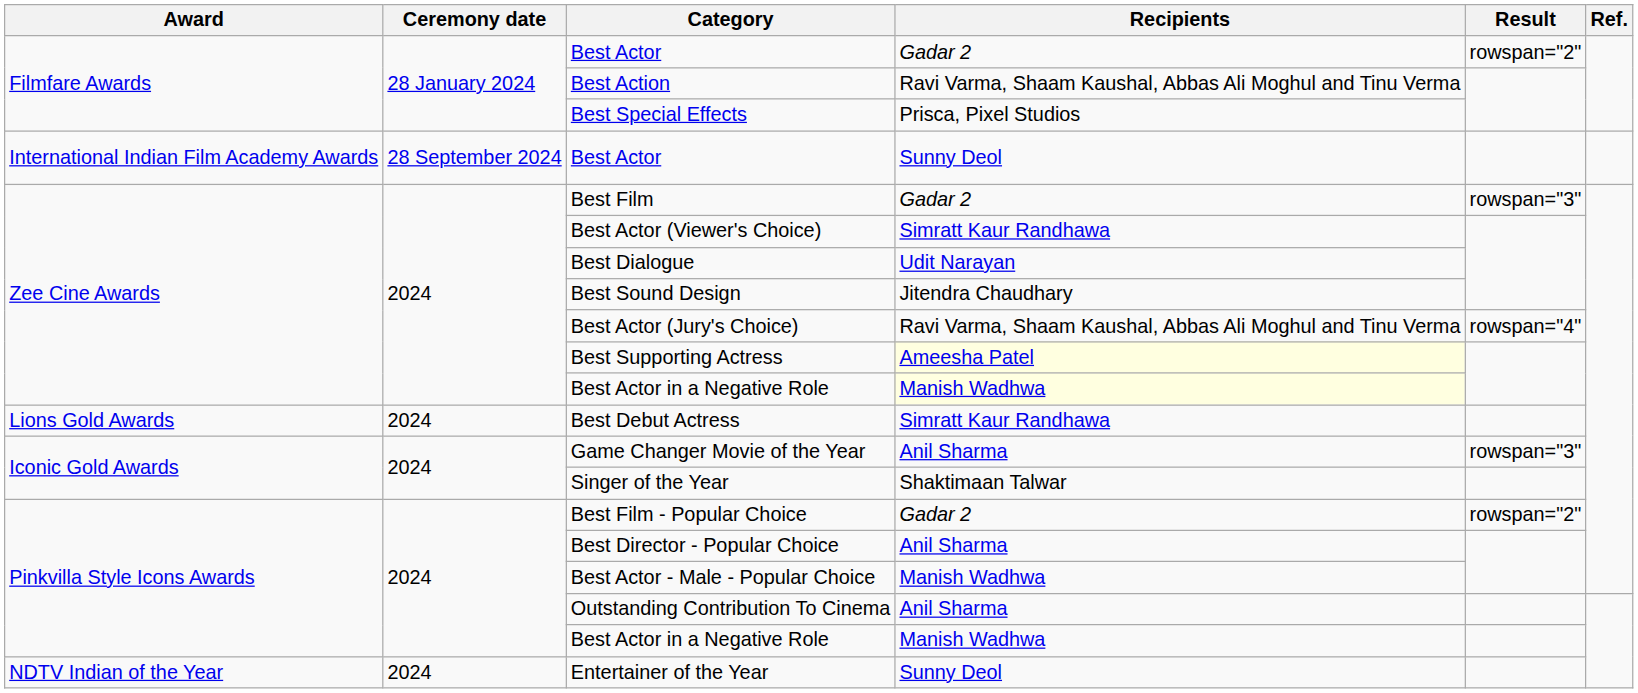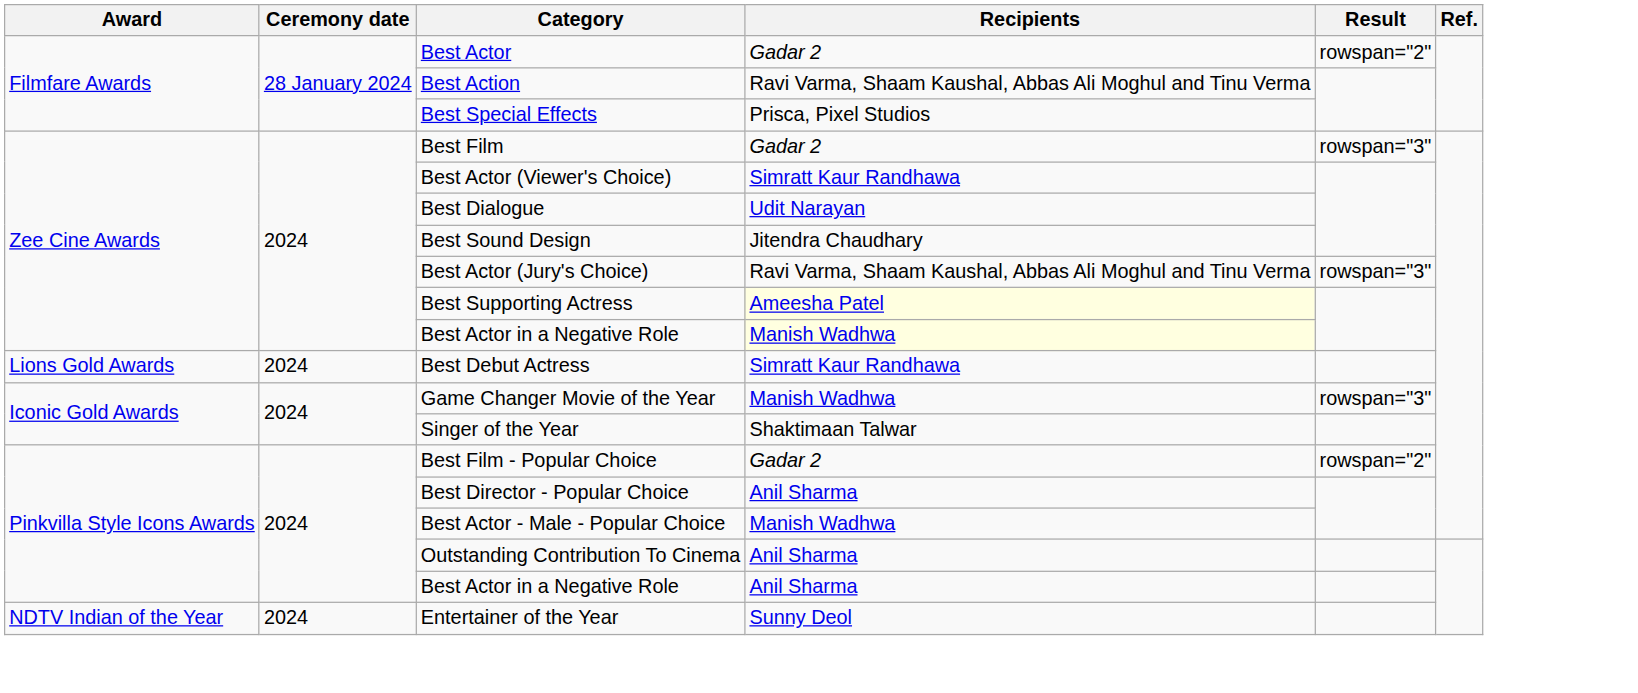- row: (194, 157)
(1525, 325) rowspan="4" -> (1375, 271) rowspan="3"
(953, 451) Anil Sharma -> (822, 397) Manish Wadhwa
(972, 640) Manish Wadhwa -> (803, 586) Anil Sharma
